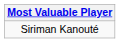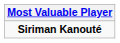(60, 29) normal -> (60, 29) bold
